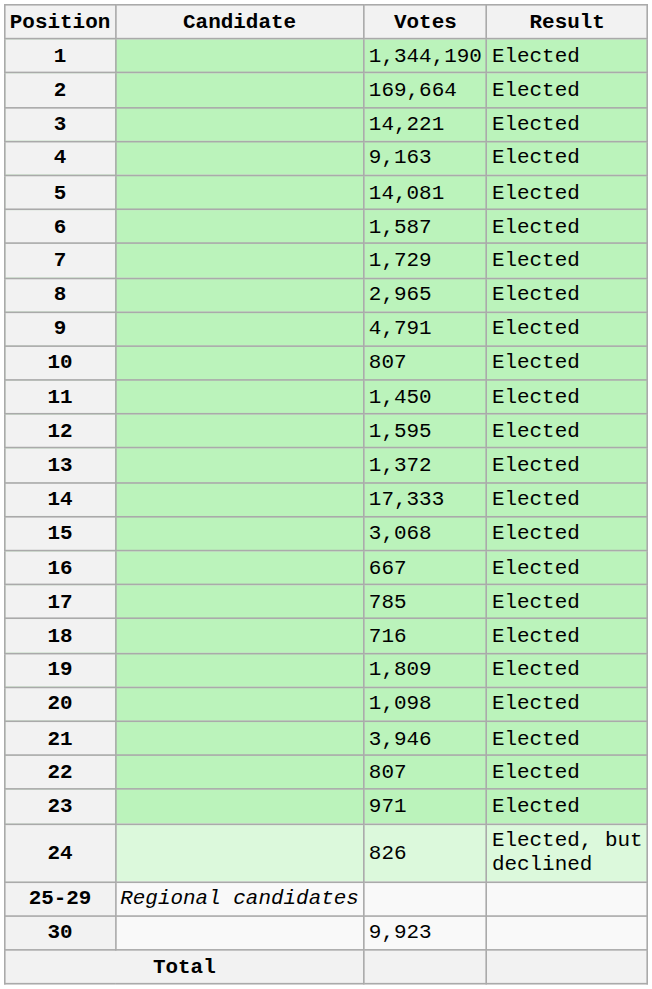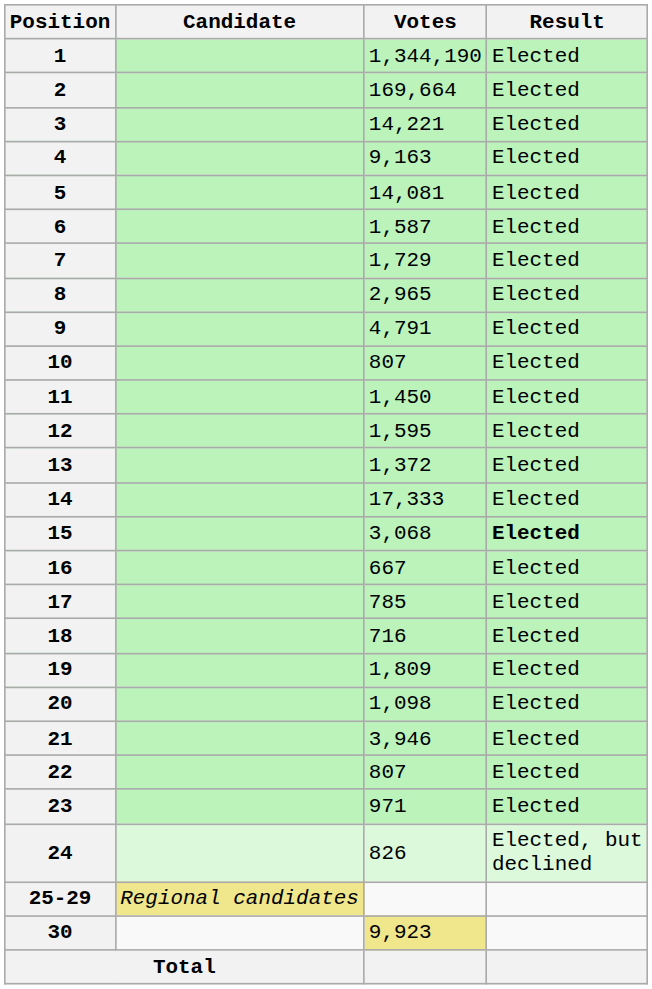(536, 534) normal -> (536, 534) bold
(240, 899) no background -> (240, 899) khaki background
(400, 933) no background -> (400, 933) khaki background
